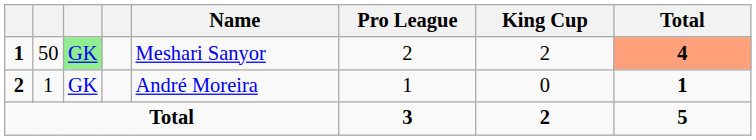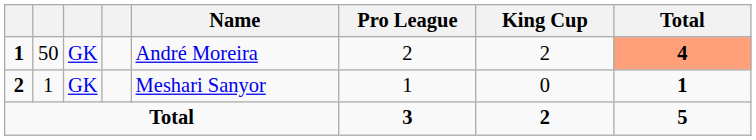(83, 53) lightgreen background -> (83, 53) no background
(201, 53) Meshari Sanyor -> (197, 53) André Moreira
(197, 85) André Moreira -> (201, 85) Meshari Sanyor
